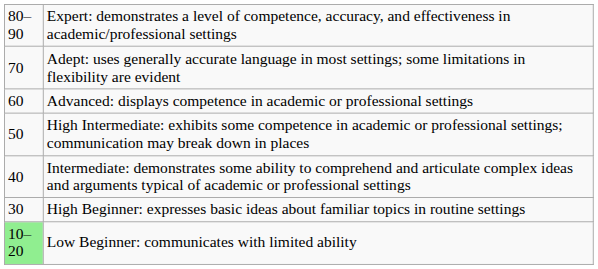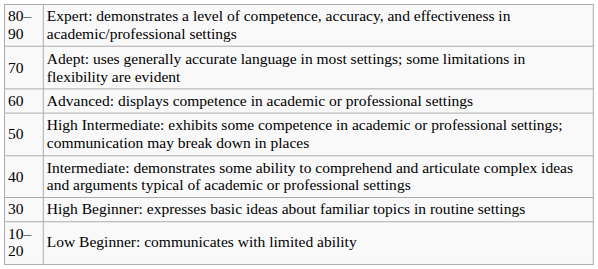(20, 243) lightgreen background -> (20, 243) no background
